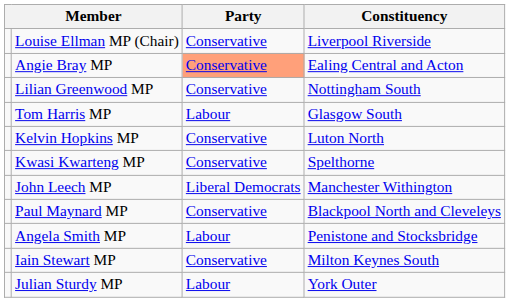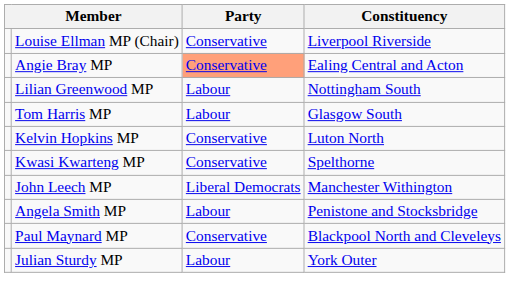(226, 89) Conservative -> (208, 89) Labour
rows swapped: (71, 211) <-> (71, 235)
- row: (65, 260)
